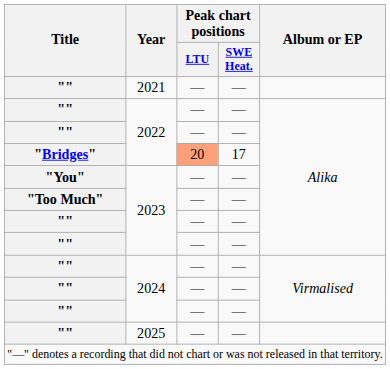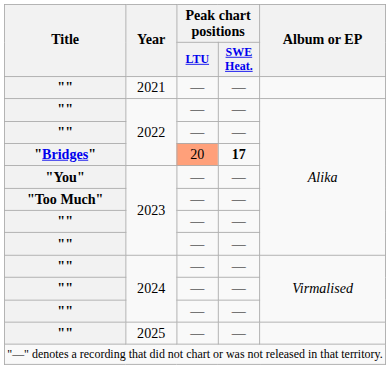(239, 154) normal -> (239, 154) bold
